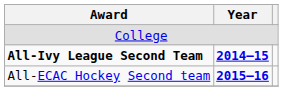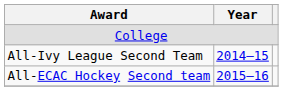(105, 55) bold -> (105, 55) normal
(243, 55) bold -> (243, 55) normal
(243, 76) bold -> (243, 76) normal
